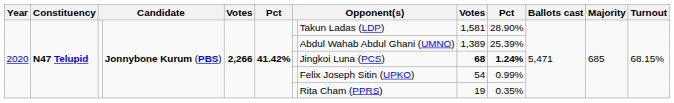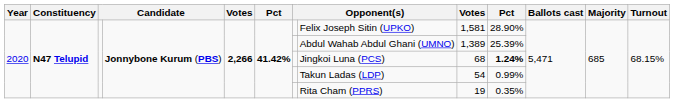(342, 28) Takun Ladas (LDP) -> (357, 28) Felix Joseph Sitin (UPKO)
(480, 59) bold -> (480, 59) normal
(357, 75) Felix Joseph Sitin (UPKO) -> (342, 75) Takun Ladas (LDP)
